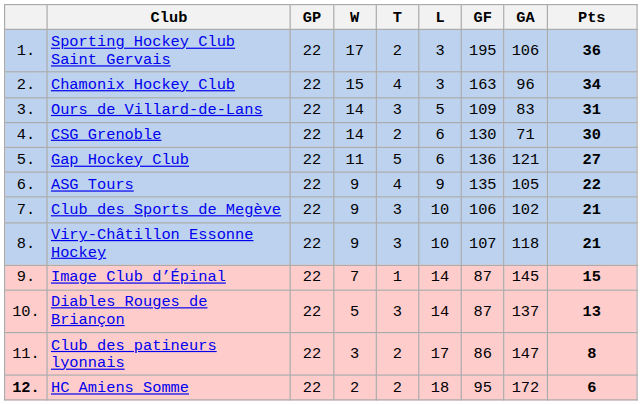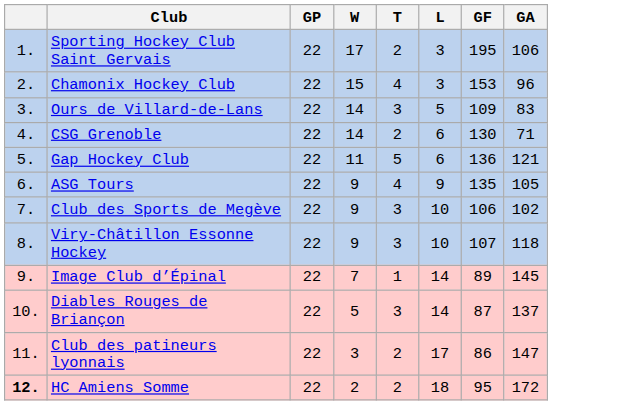- column: (592, 17)
(483, 85) 163 -> (483, 85) 153
(483, 278) 87 -> (483, 278) 89
